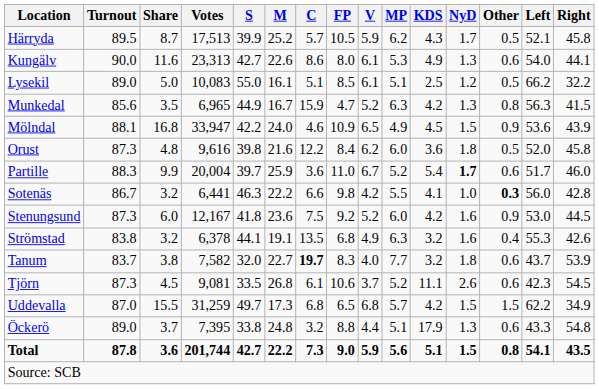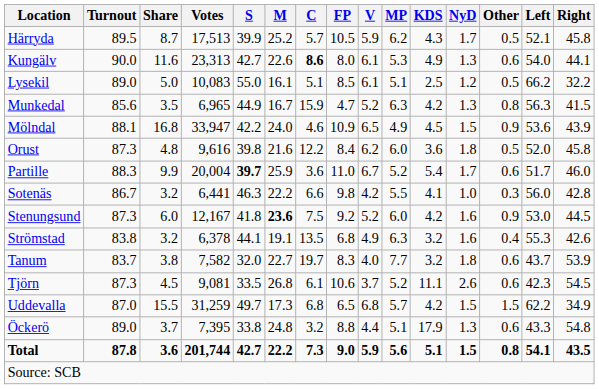(315, 60) normal -> (315, 60) bold
(249, 171) normal -> (249, 171) bold
(468, 171) bold -> (468, 171) normal
(510, 194) bold -> (510, 194) normal
(280, 216) normal -> (280, 216) bold
(311, 261) bold -> (311, 261) normal
